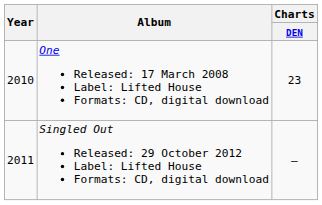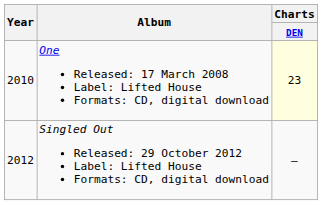(294, 81) no background -> (294, 81) lightyellow background
(21, 160) 2011 -> (21, 160) 2012
